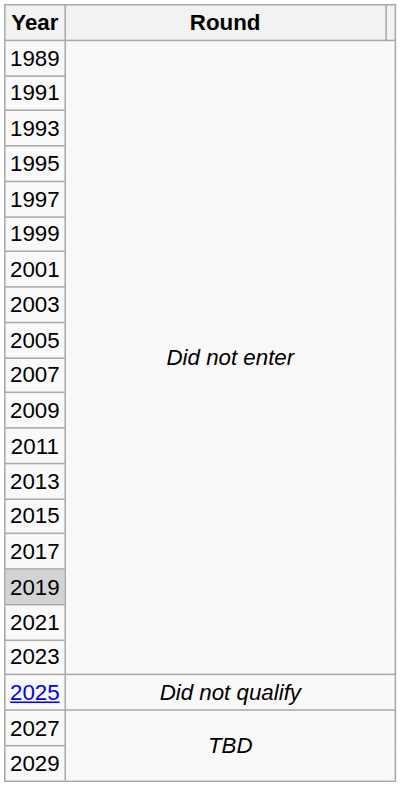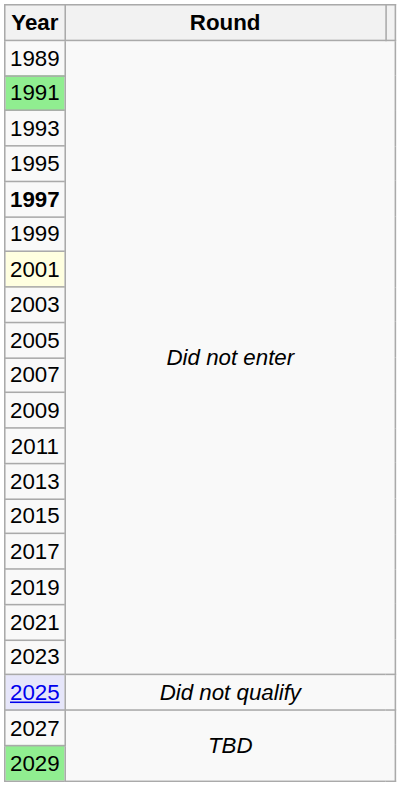(35, 93) no background -> (35, 93) lightgreen background
(35, 199) normal -> (35, 199) bold
(35, 270) no background -> (35, 270) lightyellow background
(35, 587) lightgrey background -> (35, 587) no background
(35, 693) no background -> (35, 693) lavender background
(35, 763) no background -> (35, 763) lightgreen background
